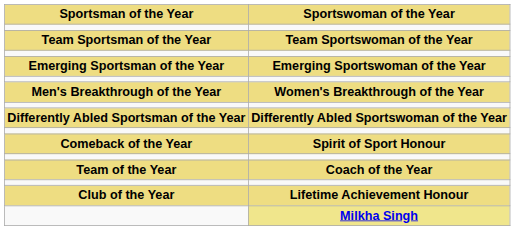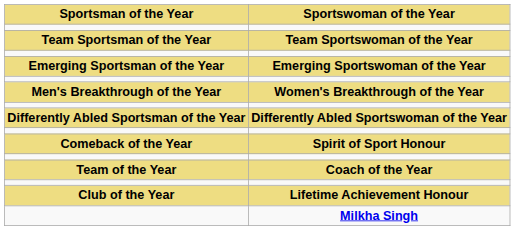(379, 215) khaki background -> (379, 215) no background
